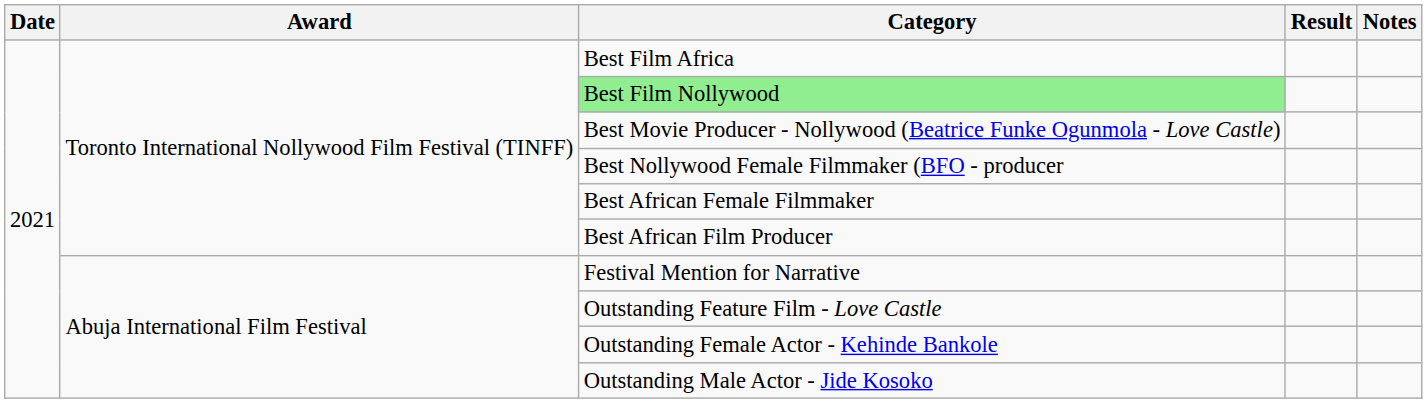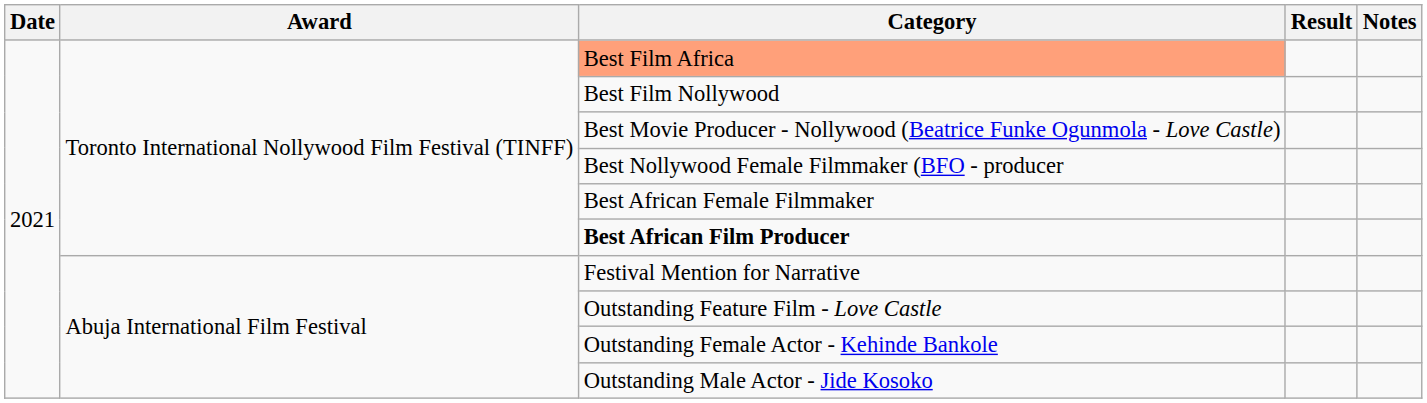(659, 58) no background -> (659, 58) lightsalmon background
(681, 93) lightgreen background -> (681, 93) no background
(708, 237) normal -> (717, 237) bold
